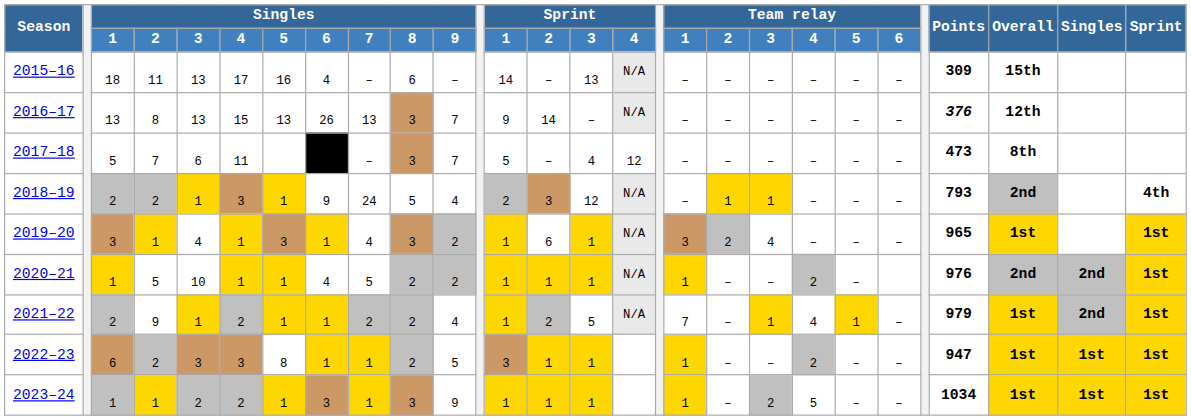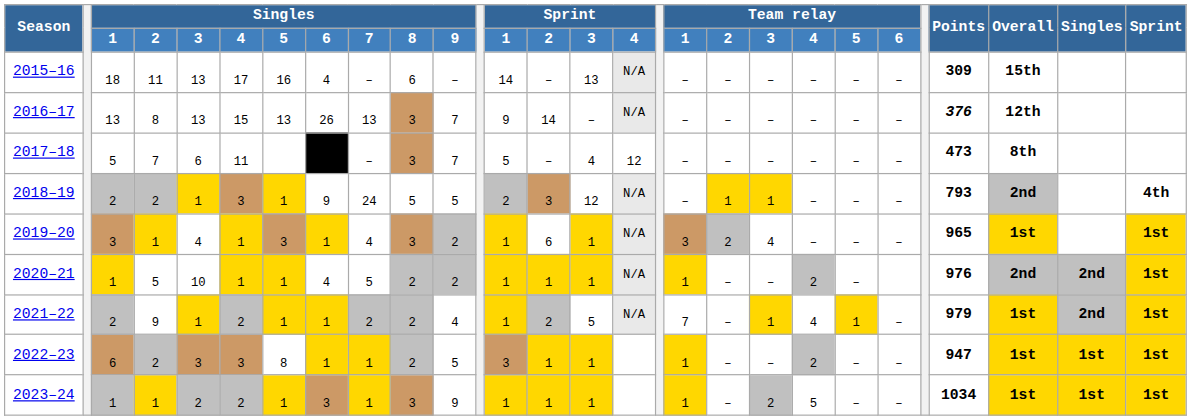(455, 202) 4 -> (455, 202) 5
